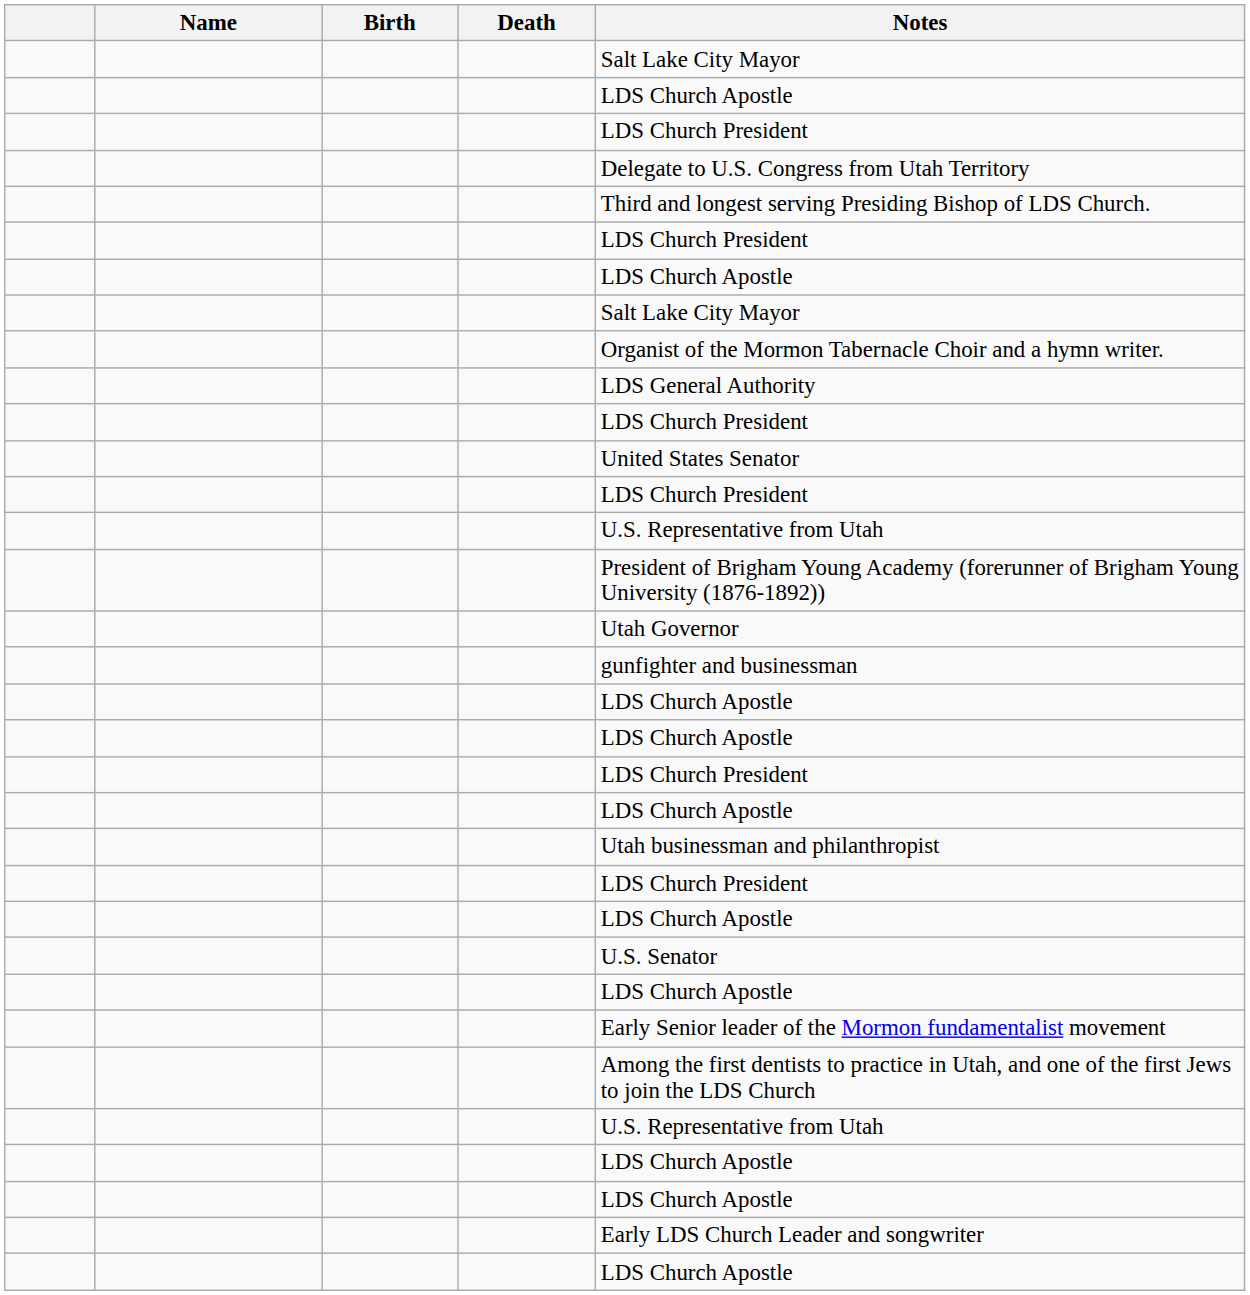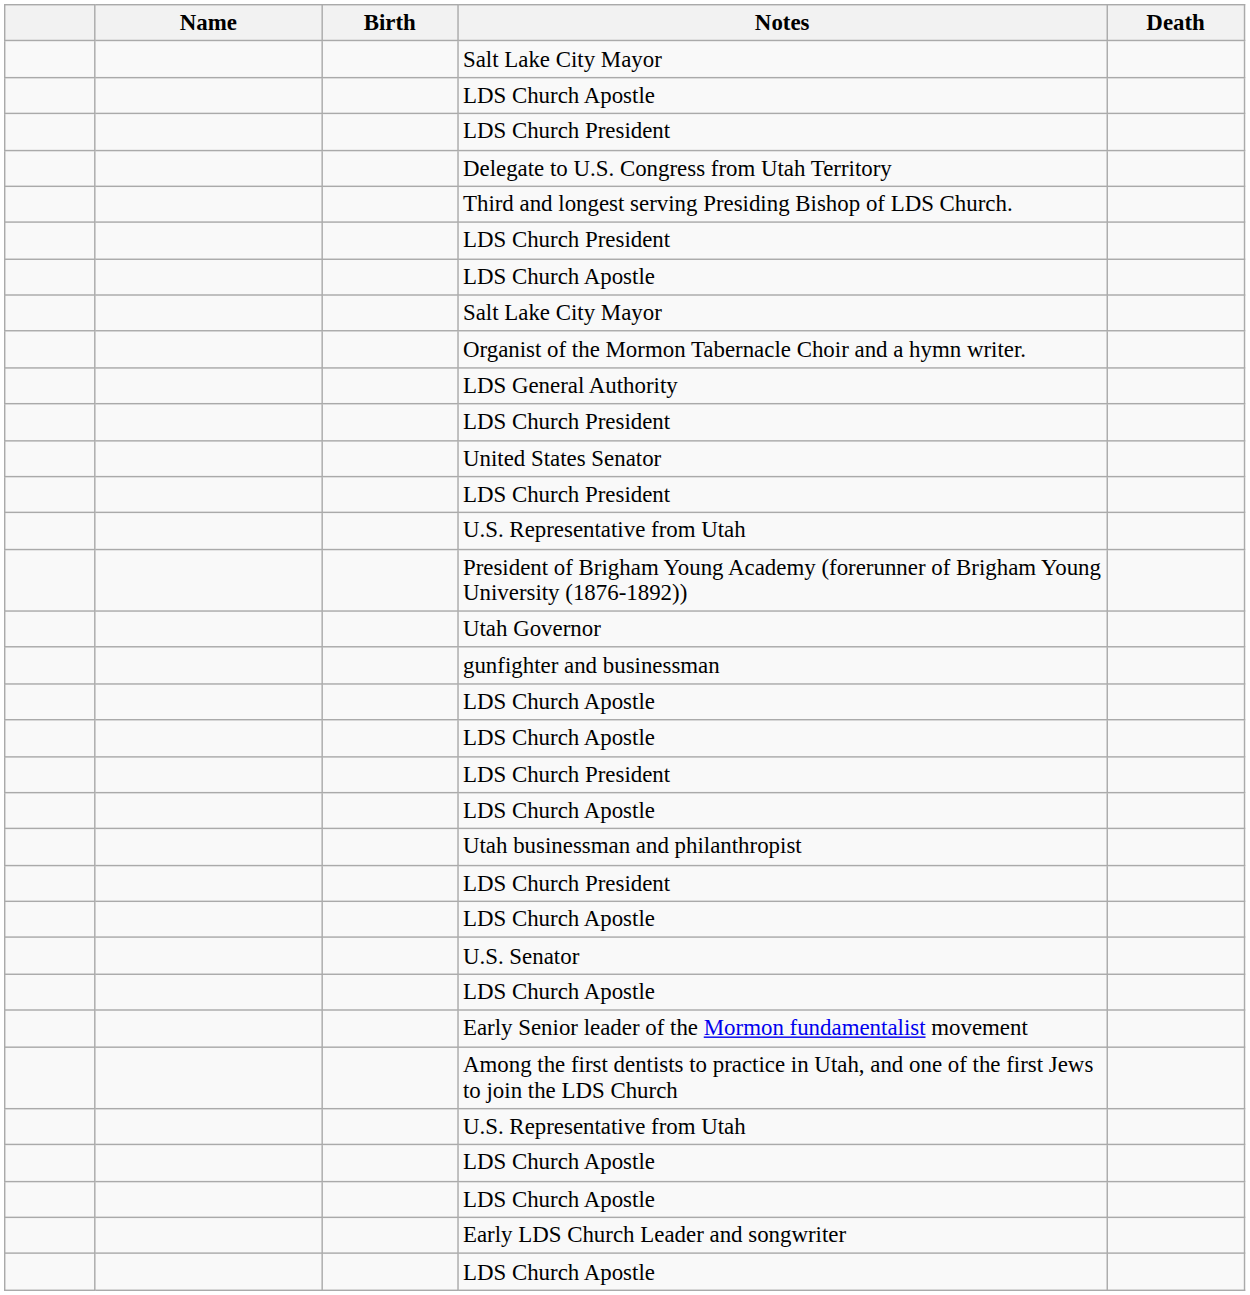columns swapped: (527, 22) <-> (920, 22)
